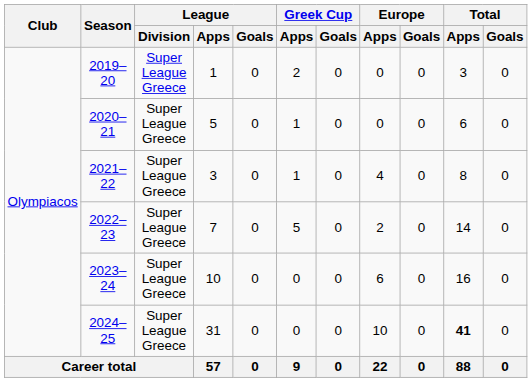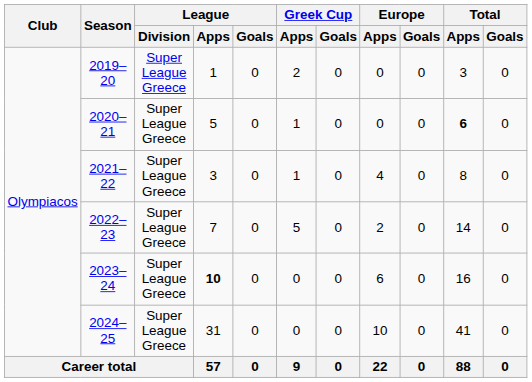(463, 124) normal -> (463, 124) bold
(213, 279) normal -> (213, 279) bold
(463, 330) bold -> (463, 330) normal
